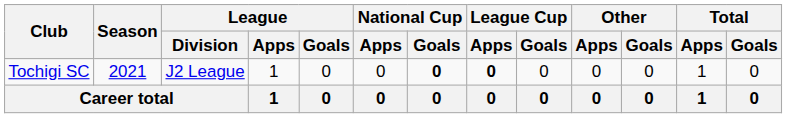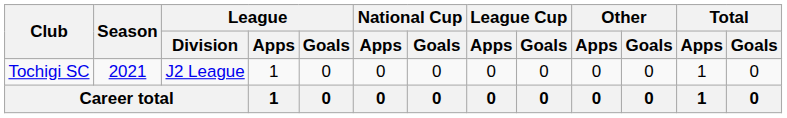(437, 71) bold -> (437, 71) normal
(491, 71) bold -> (491, 71) normal
